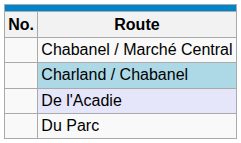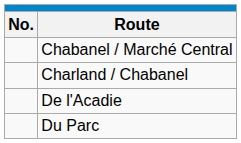(115, 75) lightblue background -> (115, 75) no background
(82, 100) lavender background -> (82, 100) no background
